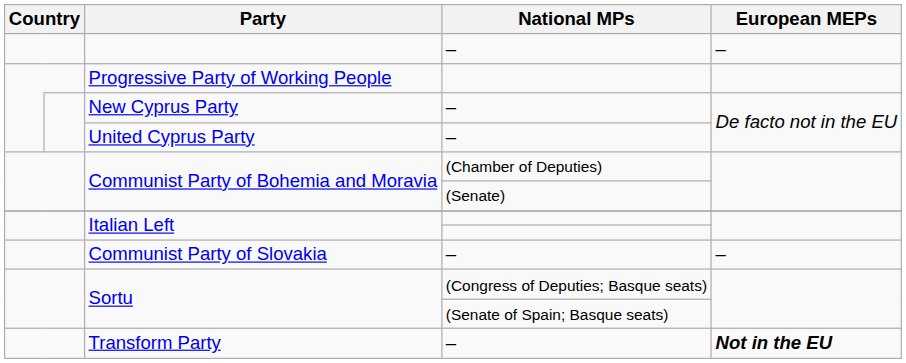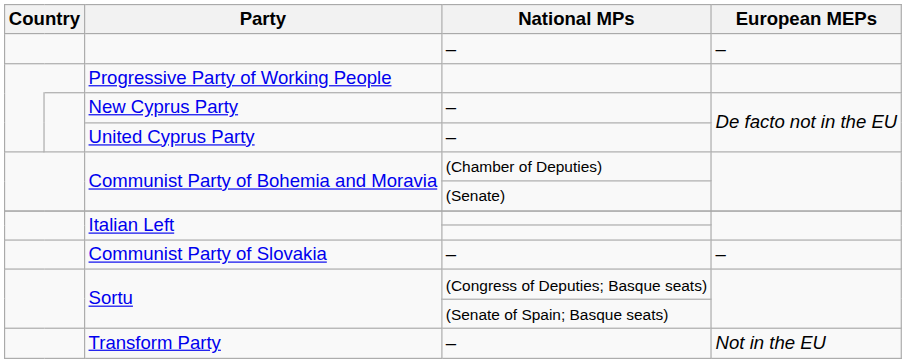(774, 343) bold -> (771, 343) normal
